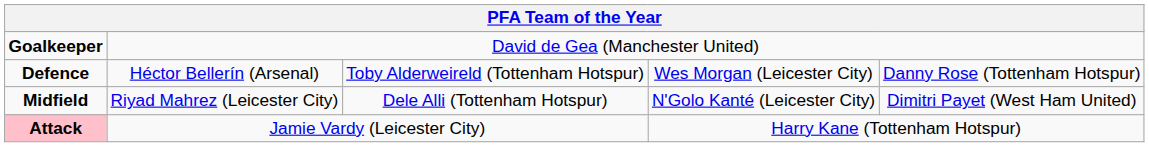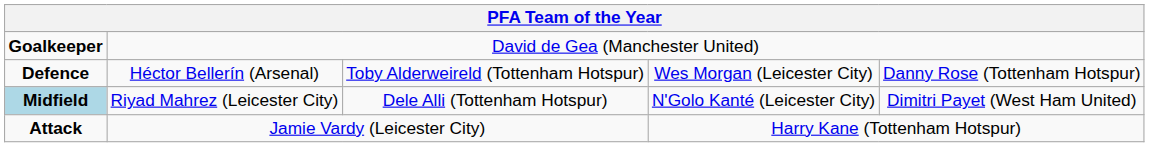(56, 100) no background -> (56, 100) lightblue background
(56, 127) pink background -> (56, 127) no background
